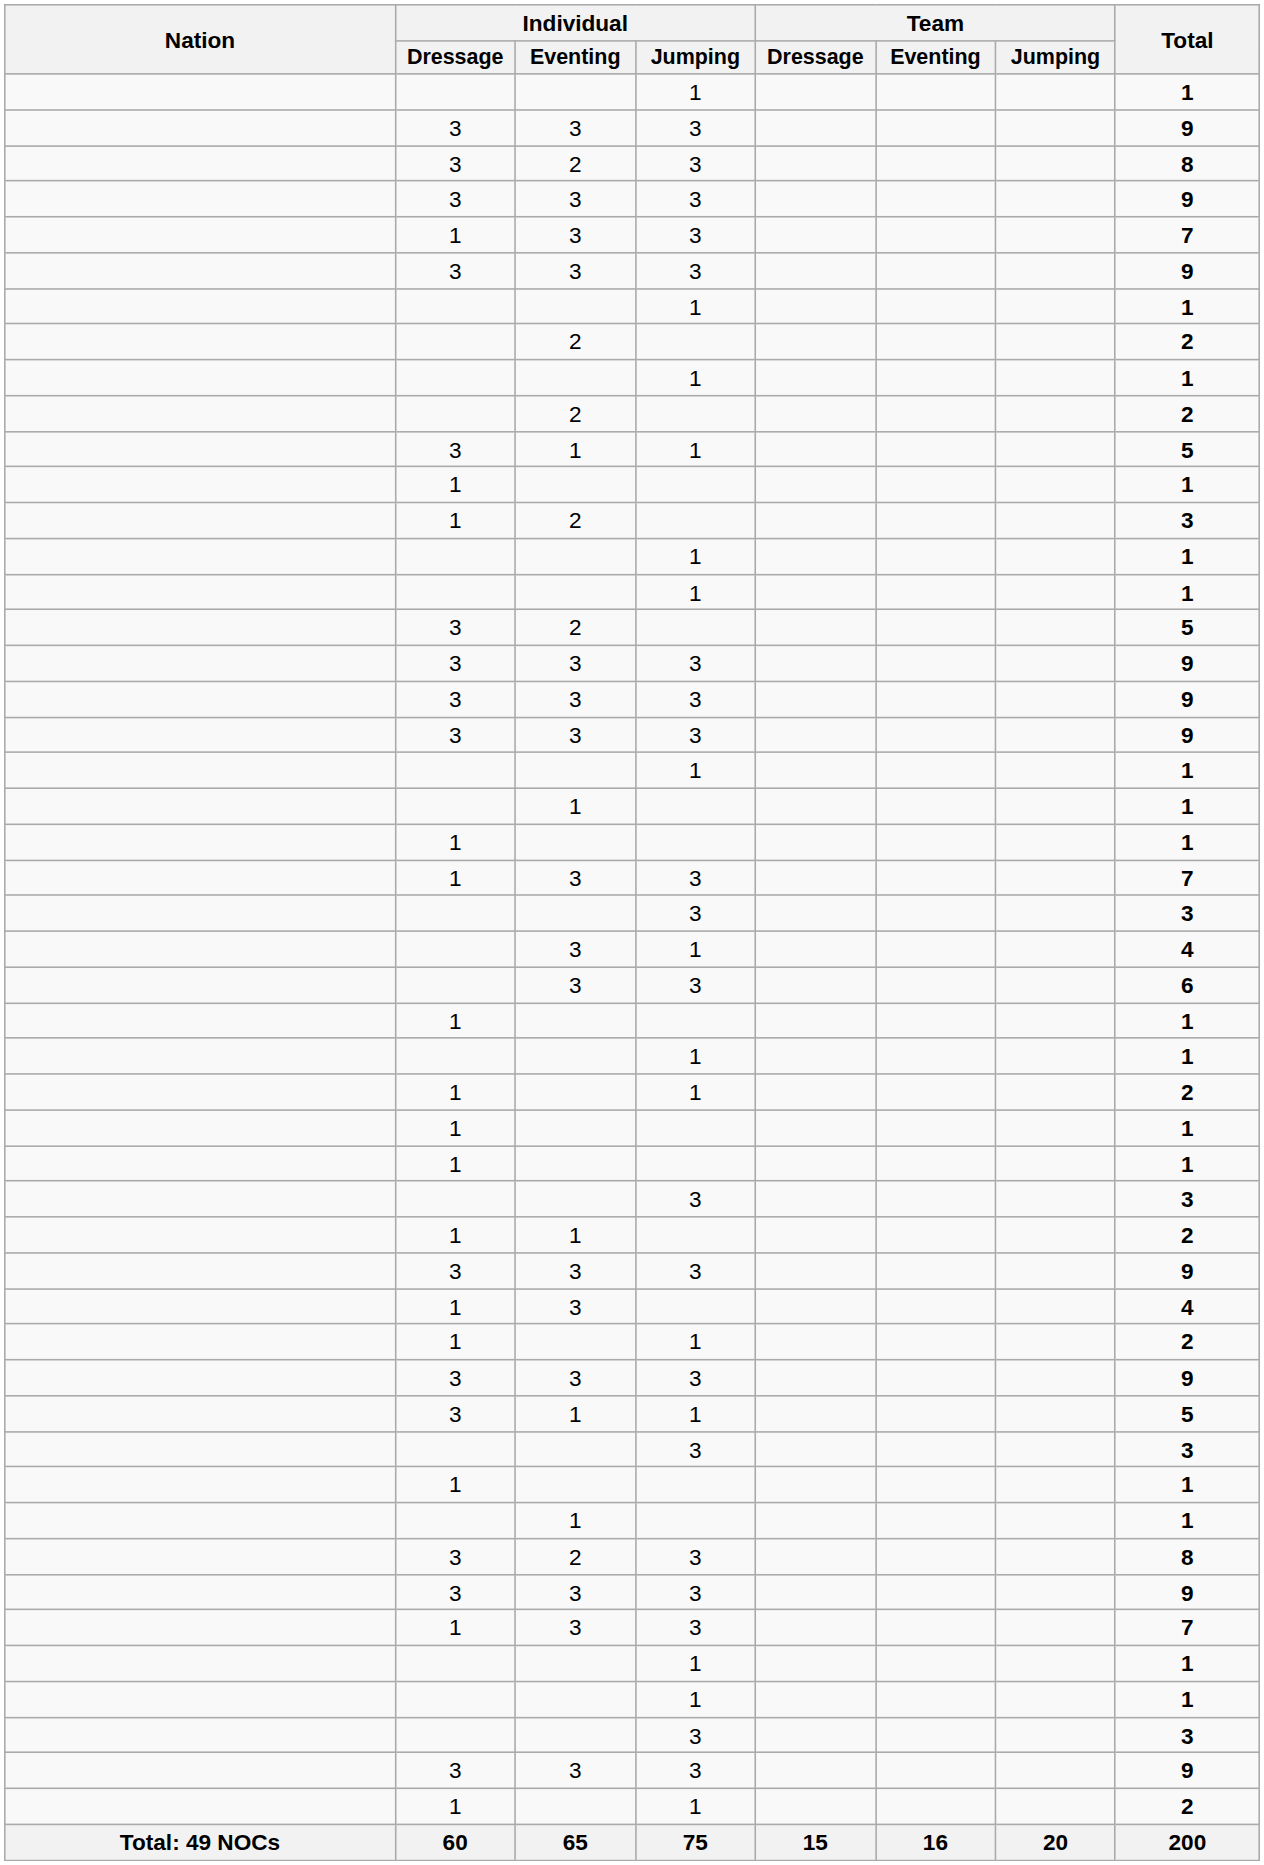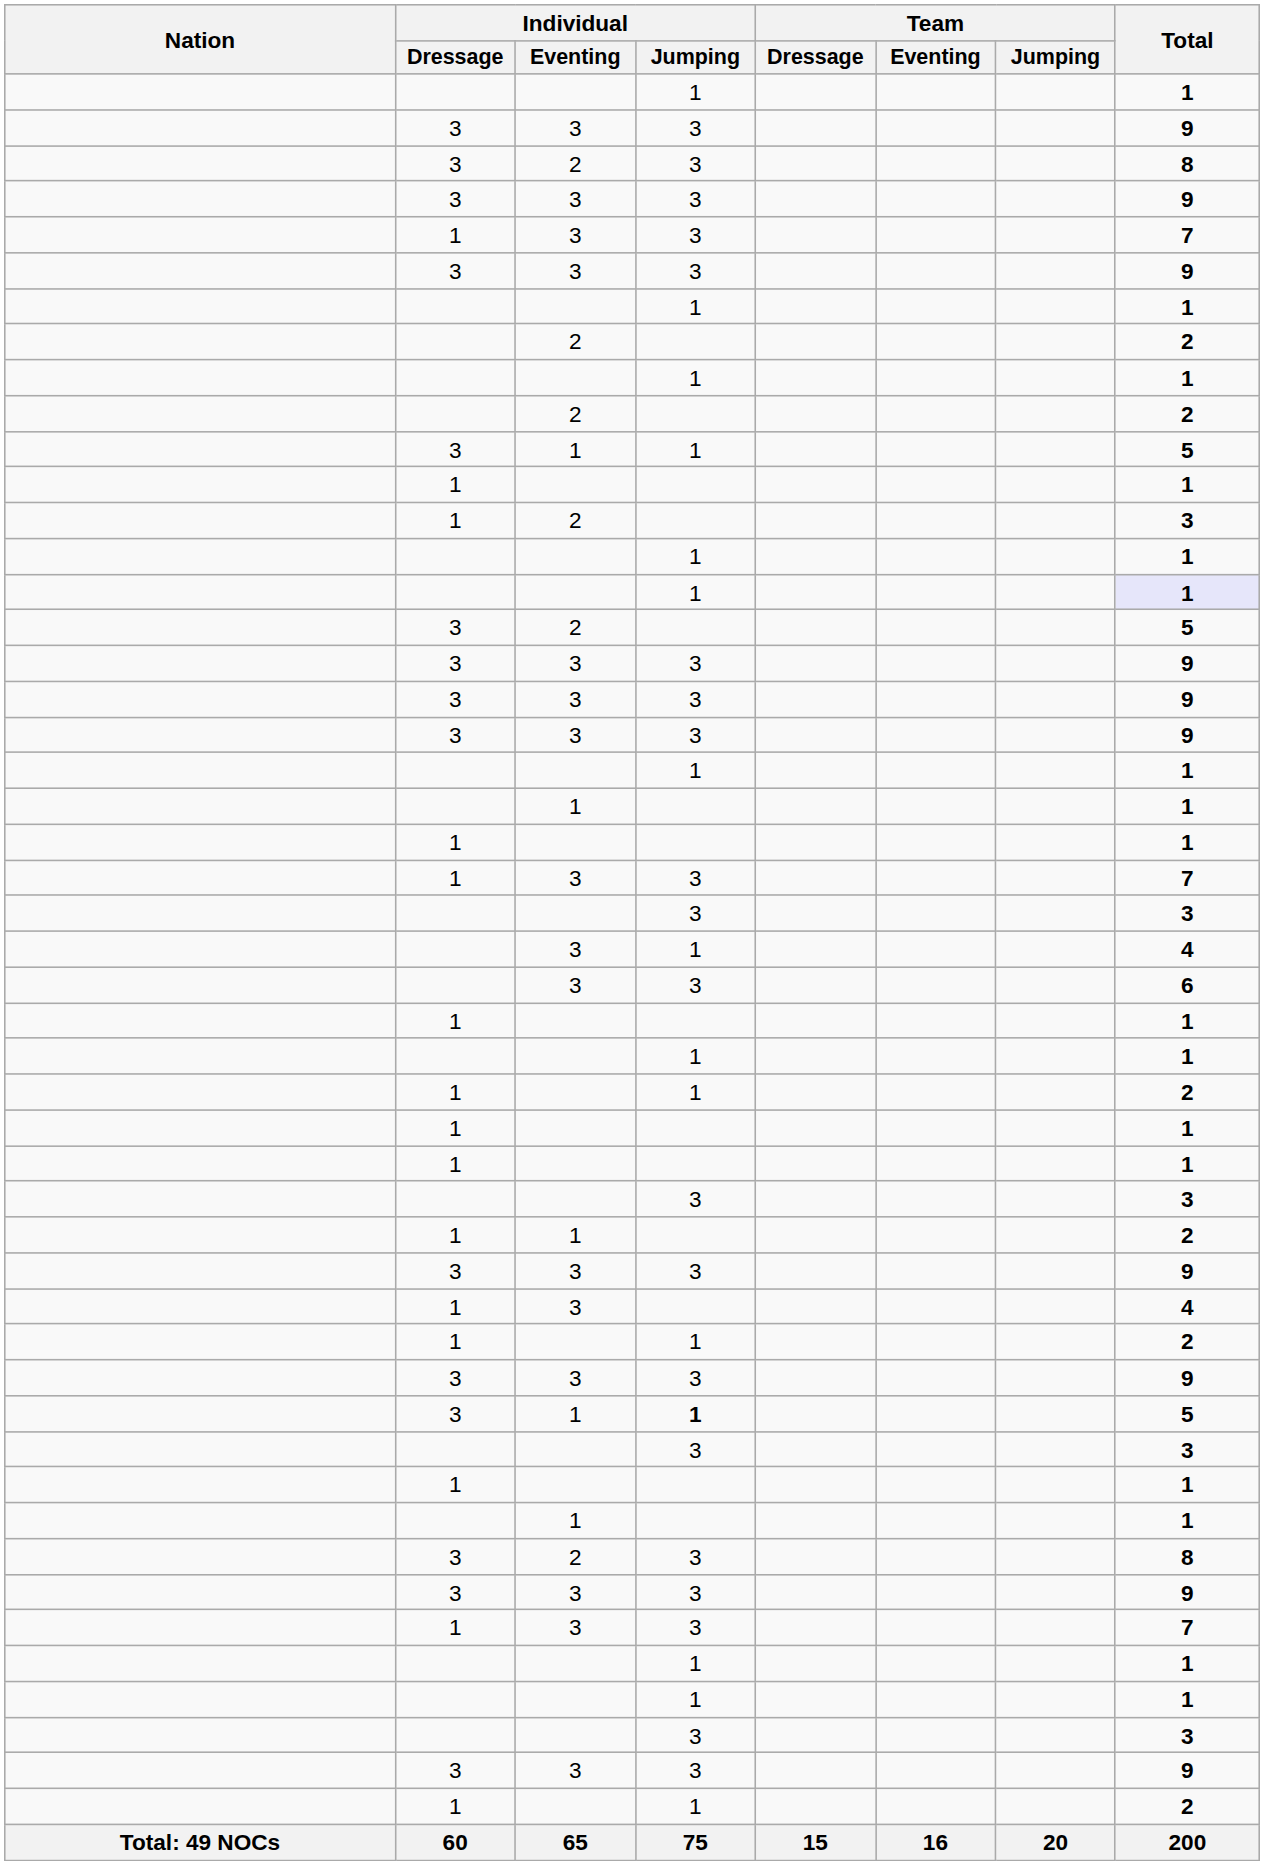(1187, 593) no background -> (1187, 593) lavender background
(695, 1414) normal -> (695, 1414) bold
